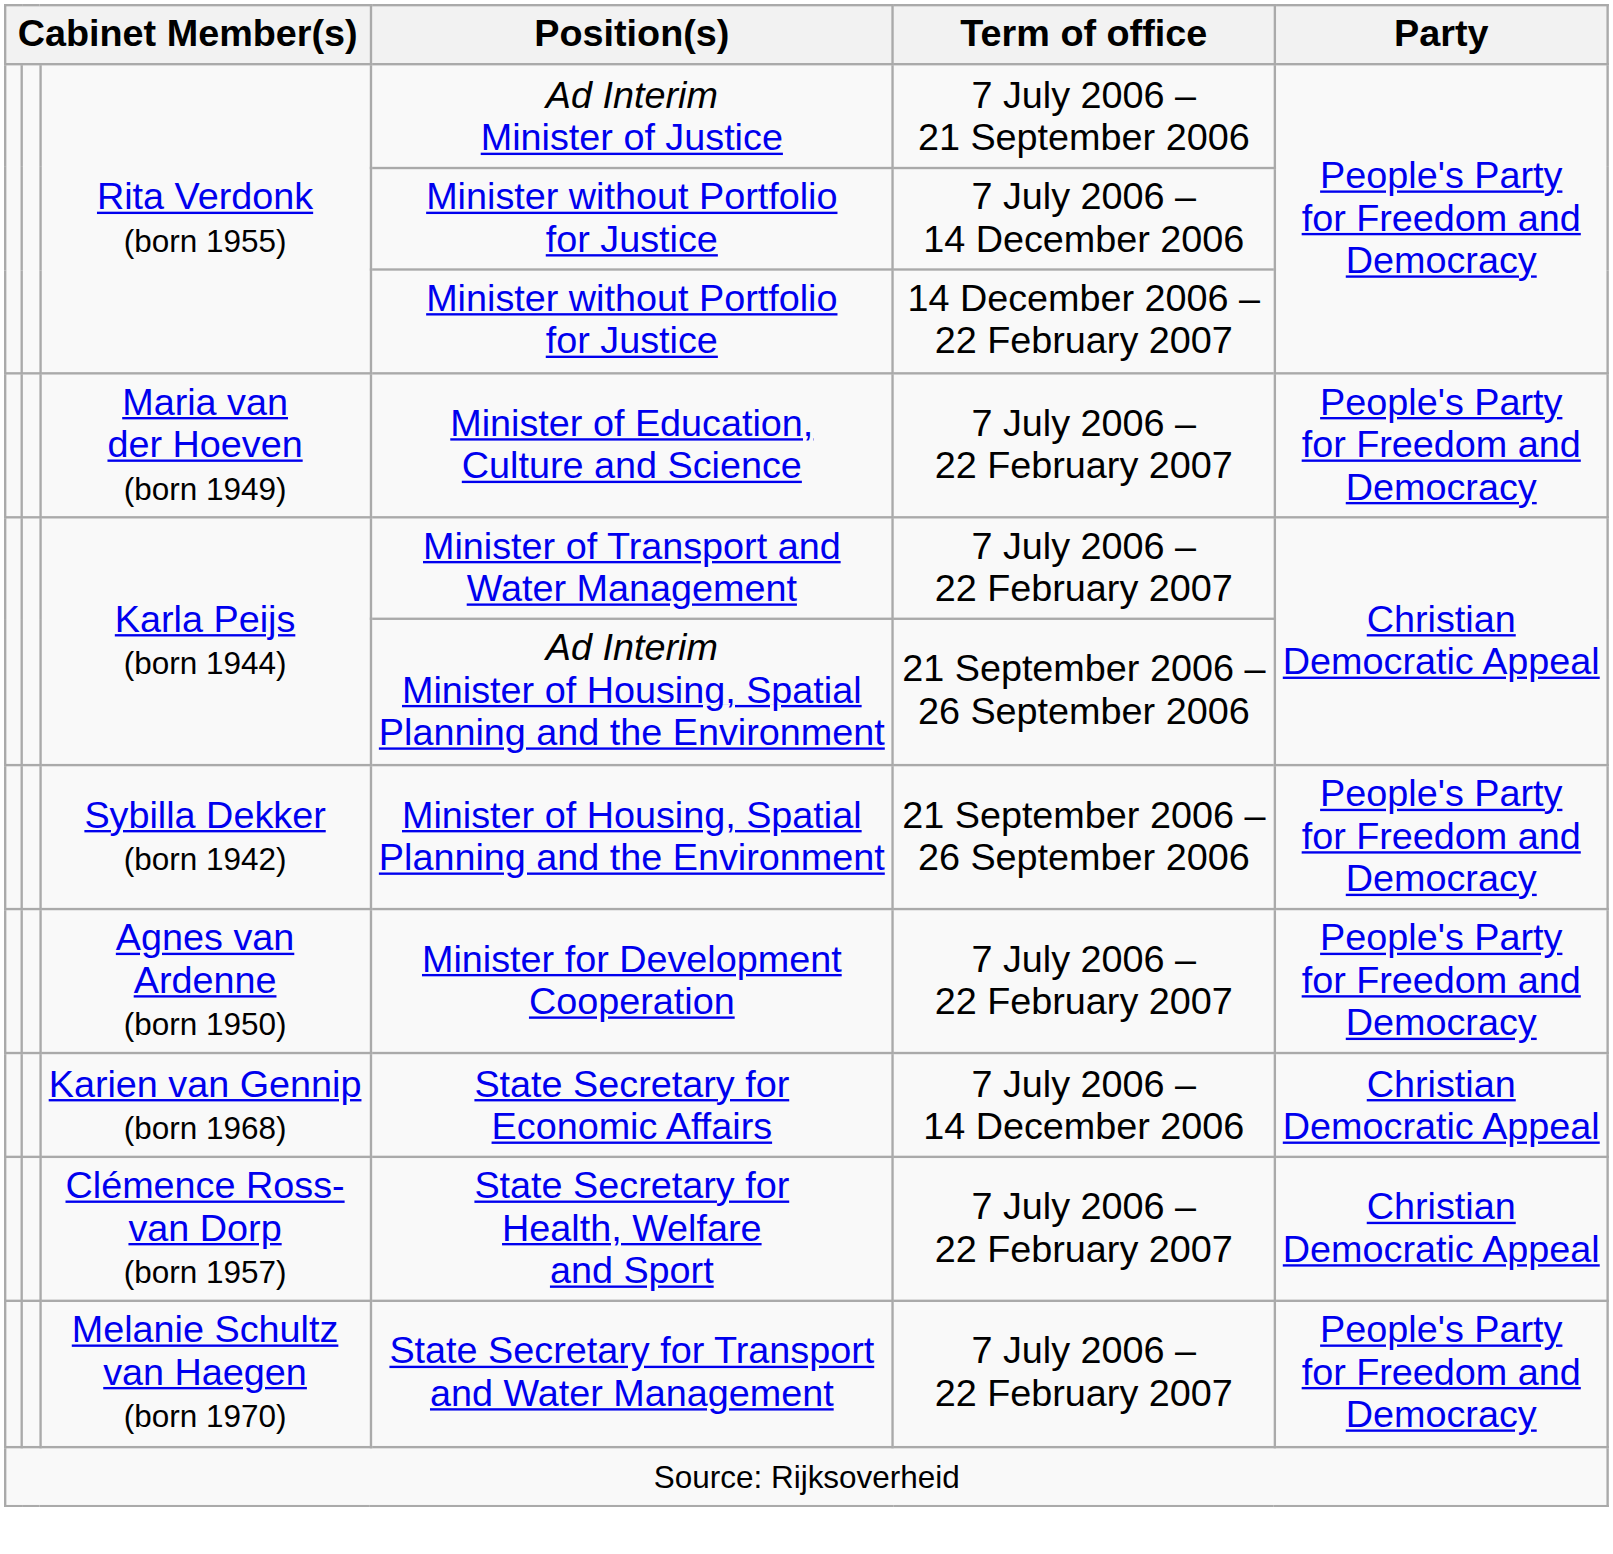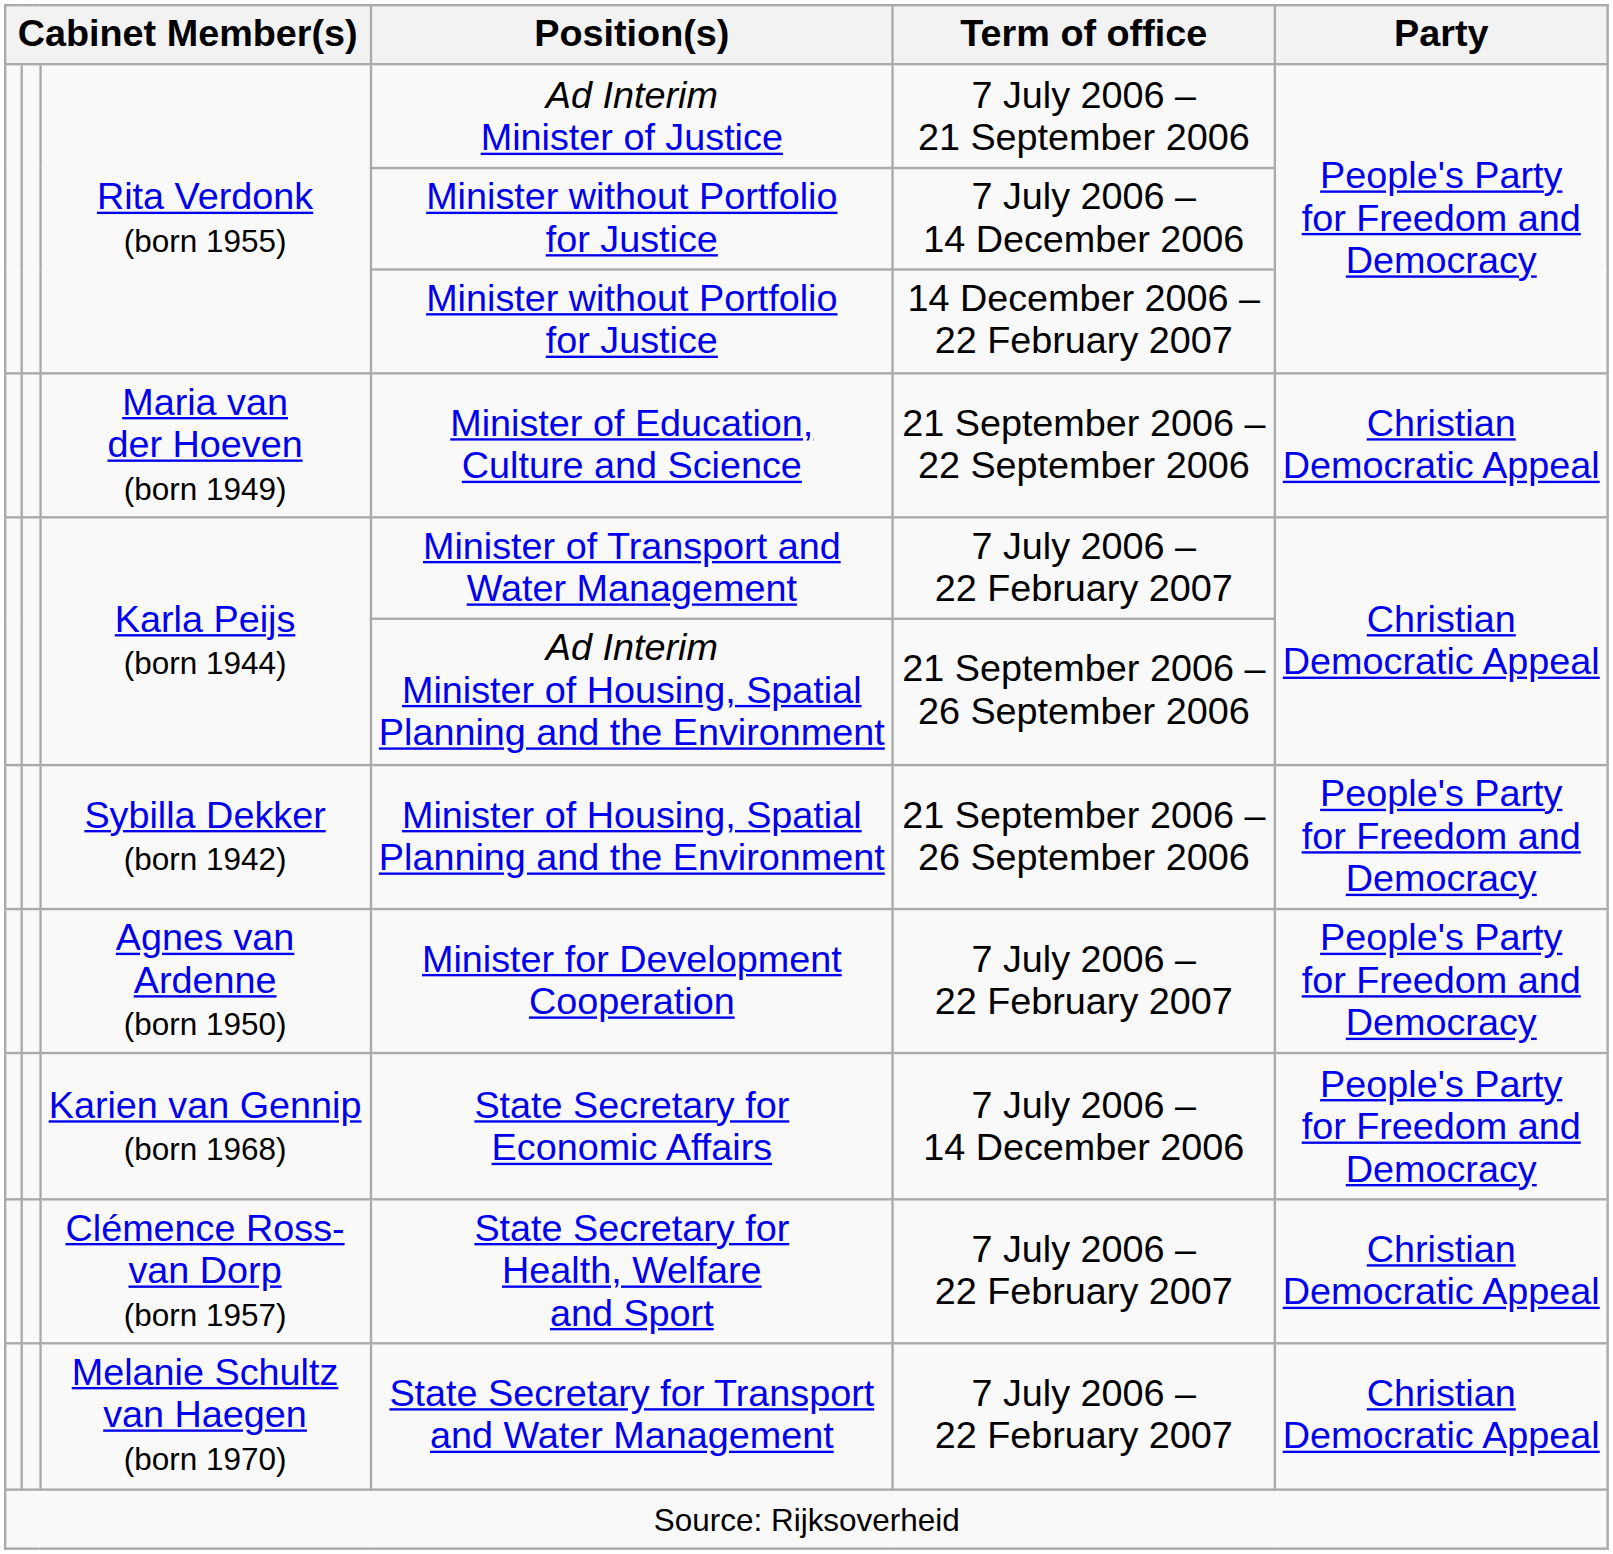(1084, 443) 7 July 2006 – 22 February 2007 -> (1084, 443) 21 September 2006 – 22 September 2006
(1441, 443) People's Party for Freedom and Democracy -> (1441, 443) Christian Democratic Appeal
(1441, 1104) Christian Democratic Appeal -> (1441, 1125) People's Party for Freedom and Democracy
(1441, 1372) People's Party for Freedom and Democracy -> (1441, 1415) Christian Democratic Appeal
